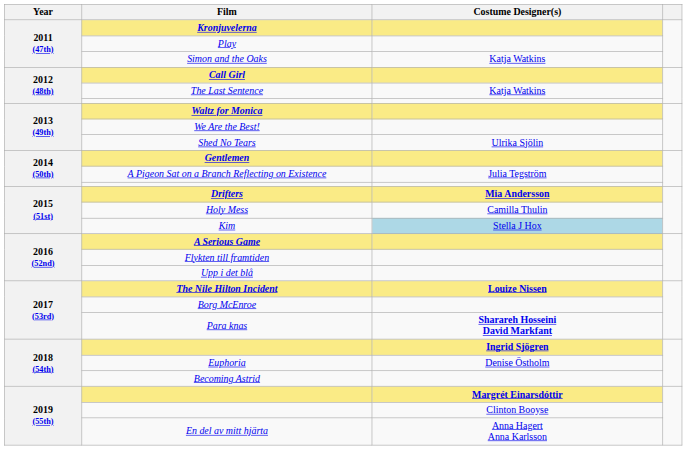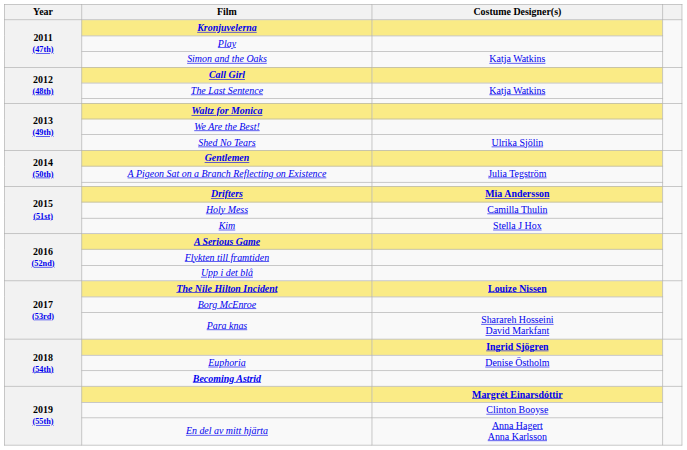(517, 226) lightblue background -> (517, 226) no background
(517, 326) bold -> (517, 326) normal
(227, 378) normal -> (227, 378) bold
